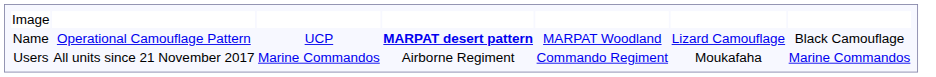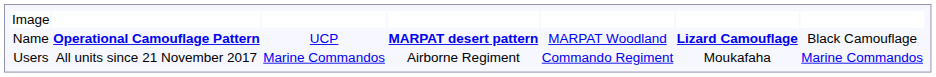(154, 38) normal -> (156, 38) bold
(728, 38) normal -> (737, 38) bold
